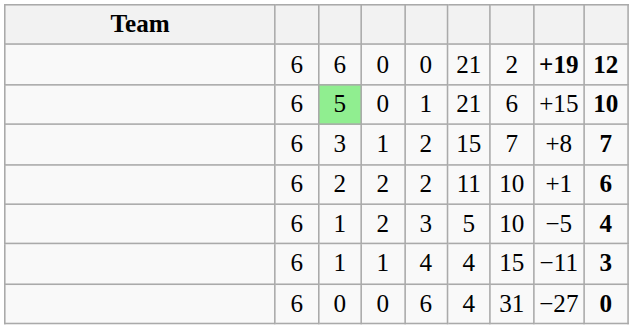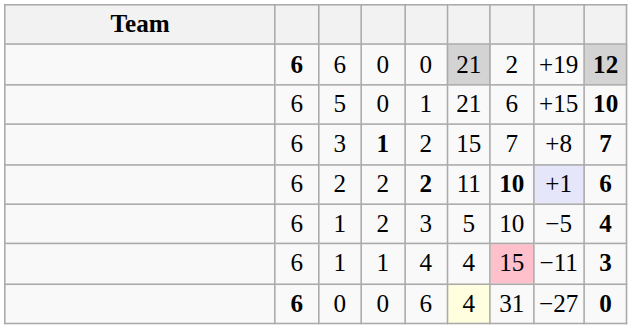(297, 64) normal -> (297, 64) bold
(469, 64) no background -> (469, 64) lightgrey background
(559, 64) bold -> (559, 64) normal
(606, 64) no background -> (606, 64) lightgrey background
(340, 104) lightgreen background -> (340, 104) no background
(383, 143) normal -> (383, 143) bold
(426, 183) normal -> (426, 183) bold
(512, 183) normal -> (512, 183) bold
(559, 183) no background -> (559, 183) lavender background
(512, 263) no background -> (512, 263) pink background
(297, 303) normal -> (297, 303) bold
(469, 303) no background -> (469, 303) lightyellow background
